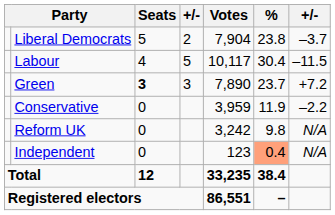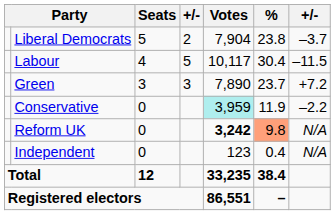(142, 84) bold -> (142, 84) normal
(233, 107) no background -> (233, 107) paleturquoise background
(233, 130) normal -> (233, 130) bold
(276, 130) no background -> (276, 130) lightsalmon background
(276, 152) lightsalmon background -> (276, 152) no background
